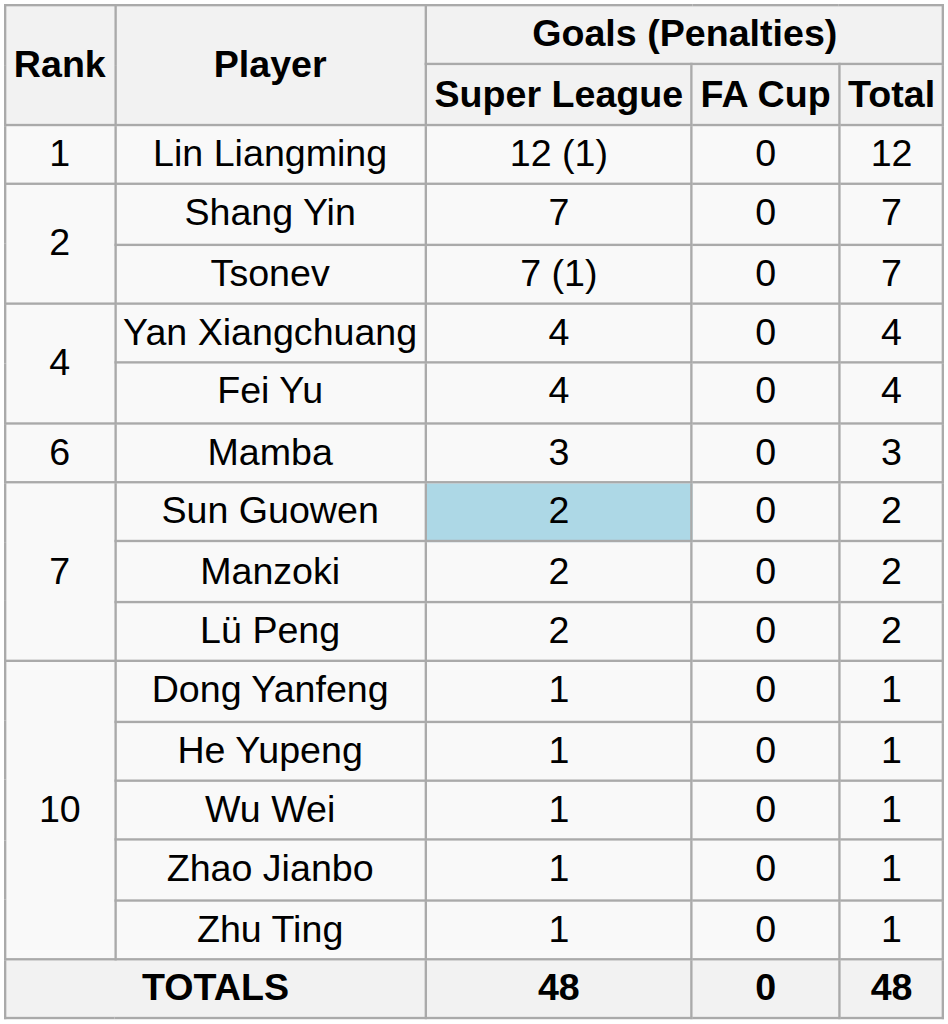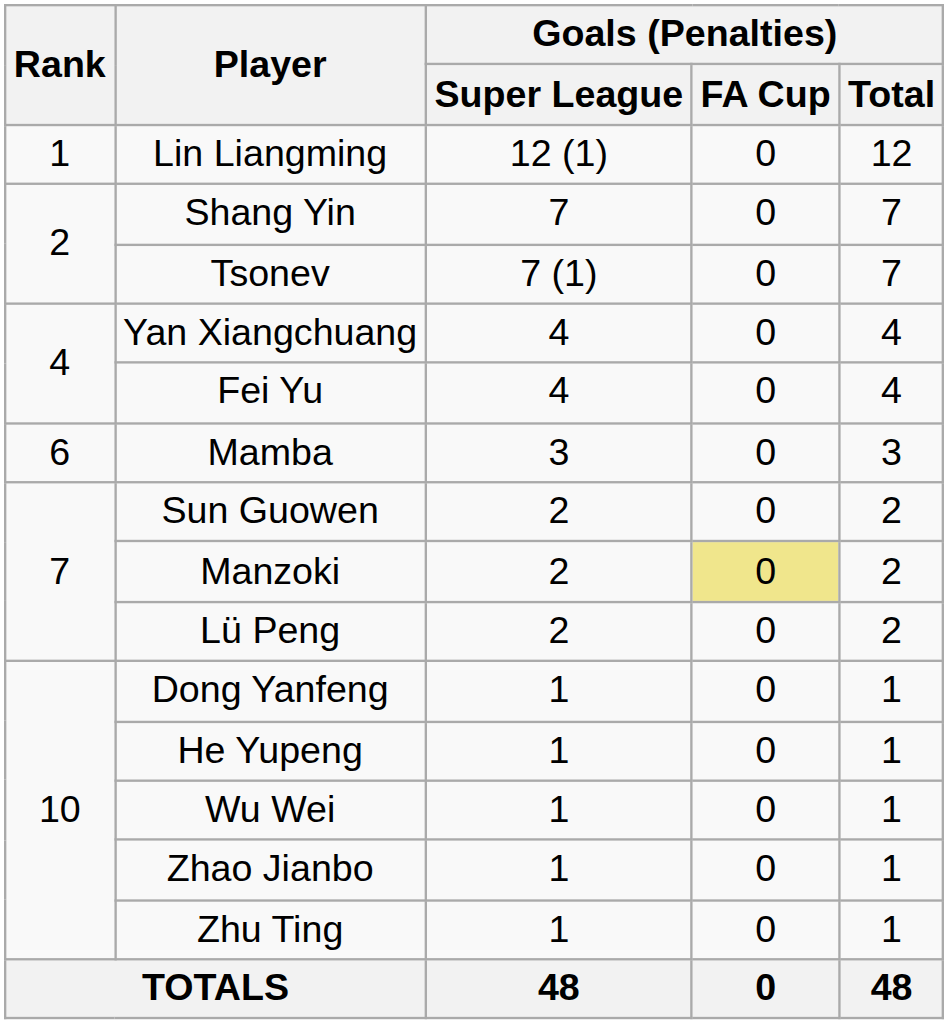(559, 511) lightblue background -> (559, 511) no background
(766, 570) no background -> (766, 570) khaki background
